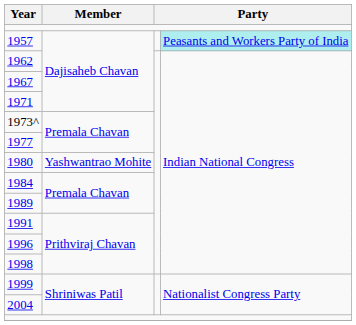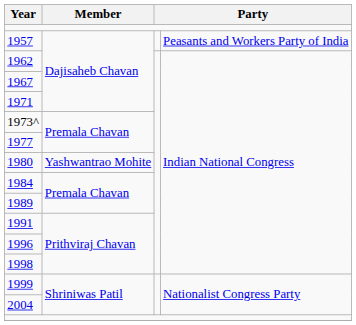(256, 40) paleturquoise background -> (256, 40) no background
